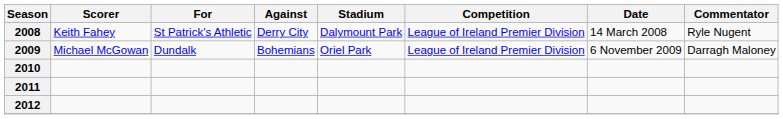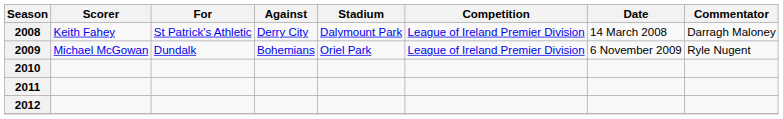(719, 32) Ryle Nugent -> (731, 32) Darragh Maloney
(731, 50) Darragh Maloney -> (719, 50) Ryle Nugent
